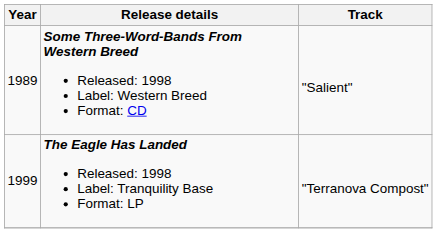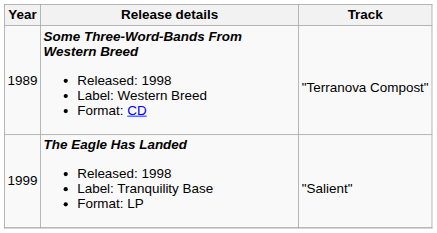(327, 87) "Salient" -> (365, 87) "Terranova Compost"
(365, 188) "Terranova Compost" -> (327, 188) "Salient"
